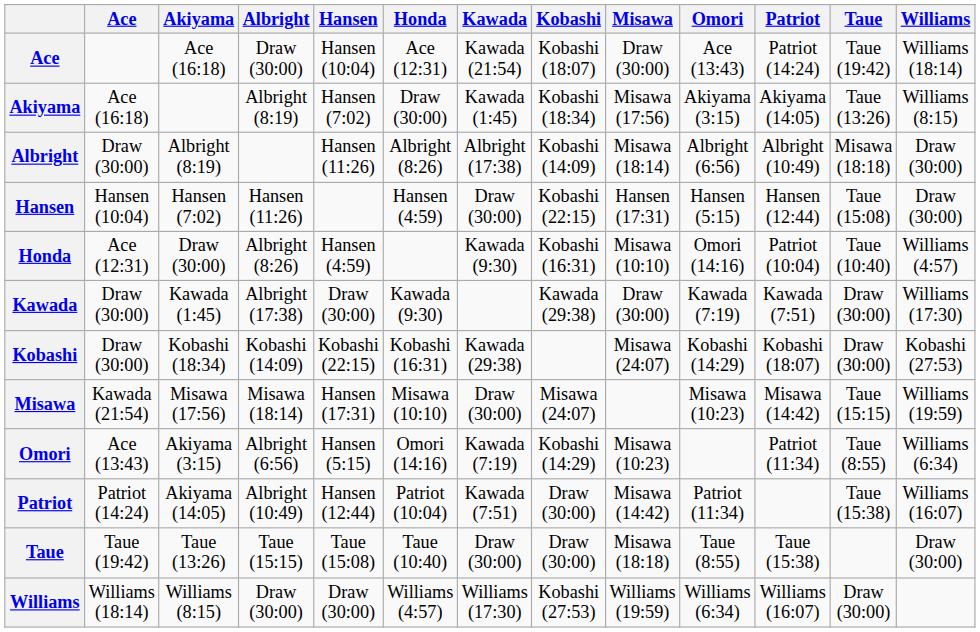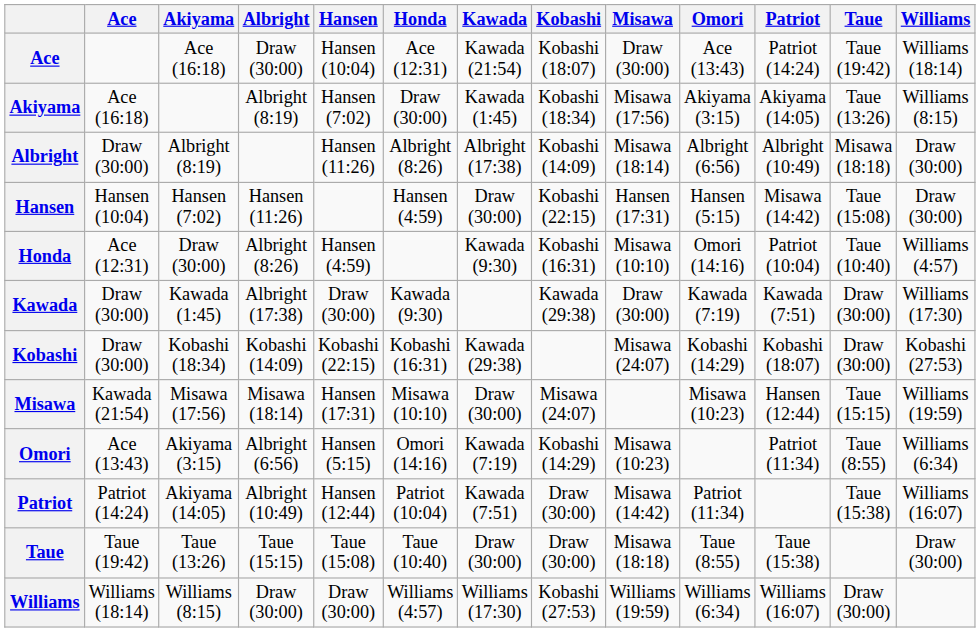(793, 206) Hansen (12:44) -> (793, 206) Misawa (14:42)
(793, 404) Misawa (14:42) -> (793, 404) Hansen (12:44)
